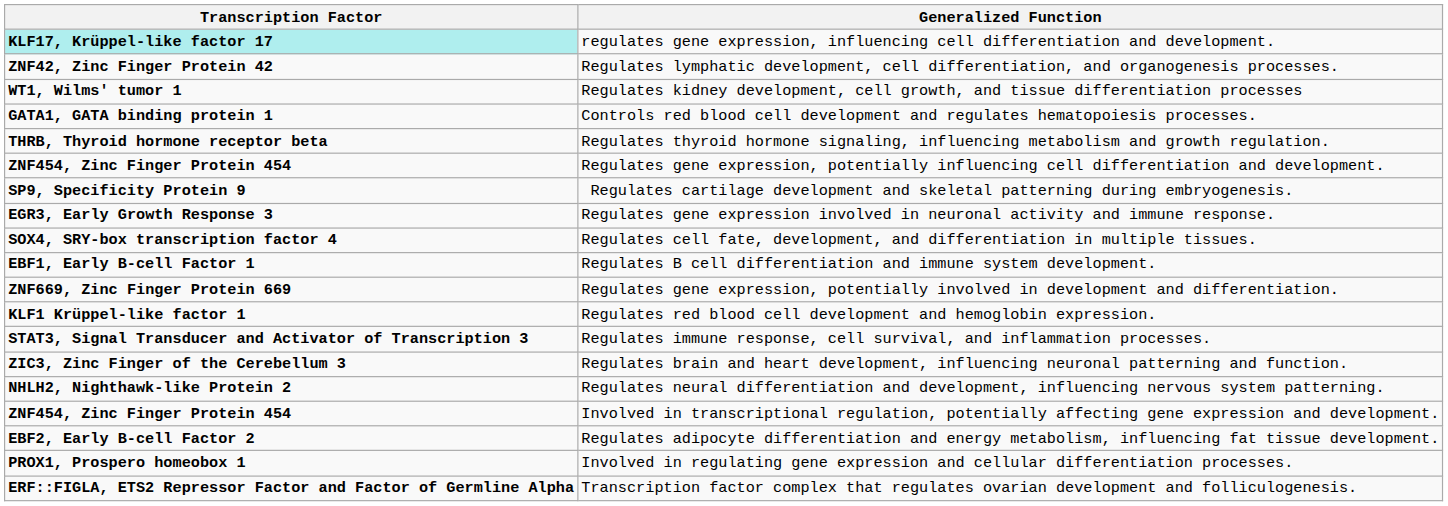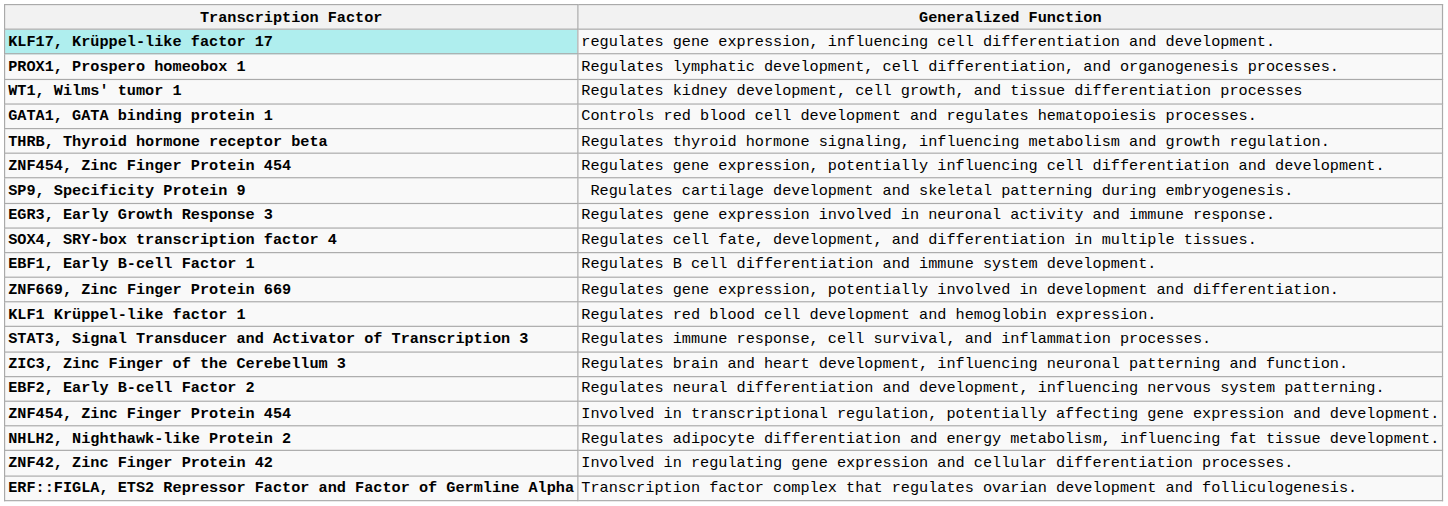(141, 67) ZNF42, Zinc Finger Protein 42 -> (127, 67) PROX1, Prospero homeobox 1
(150, 389) NHLH2, Nighthawk-like Protein 2 -> (131, 389) EBF2, Early B-cell Factor 2
(131, 438) EBF2, Early B-cell Factor 2 -> (150, 438) NHLH2, Nighthawk-like Protein 2
(127, 463) PROX1, Prospero homeobox 1 -> (141, 463) ZNF42, Zinc Finger Protein 42
